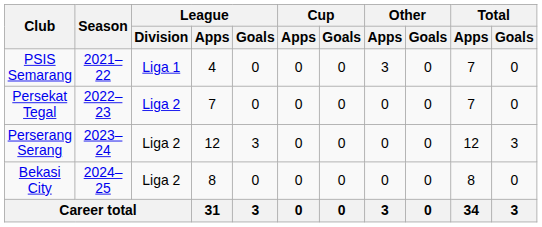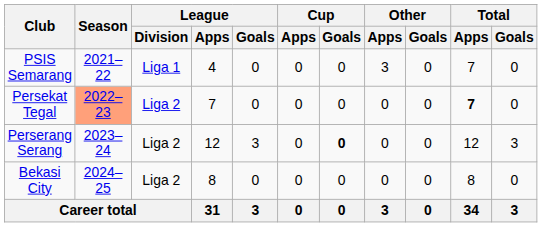(103, 105) no background -> (103, 105) lightsalmon background
(471, 105) normal -> (471, 105) bold
(342, 142) normal -> (342, 142) bold
